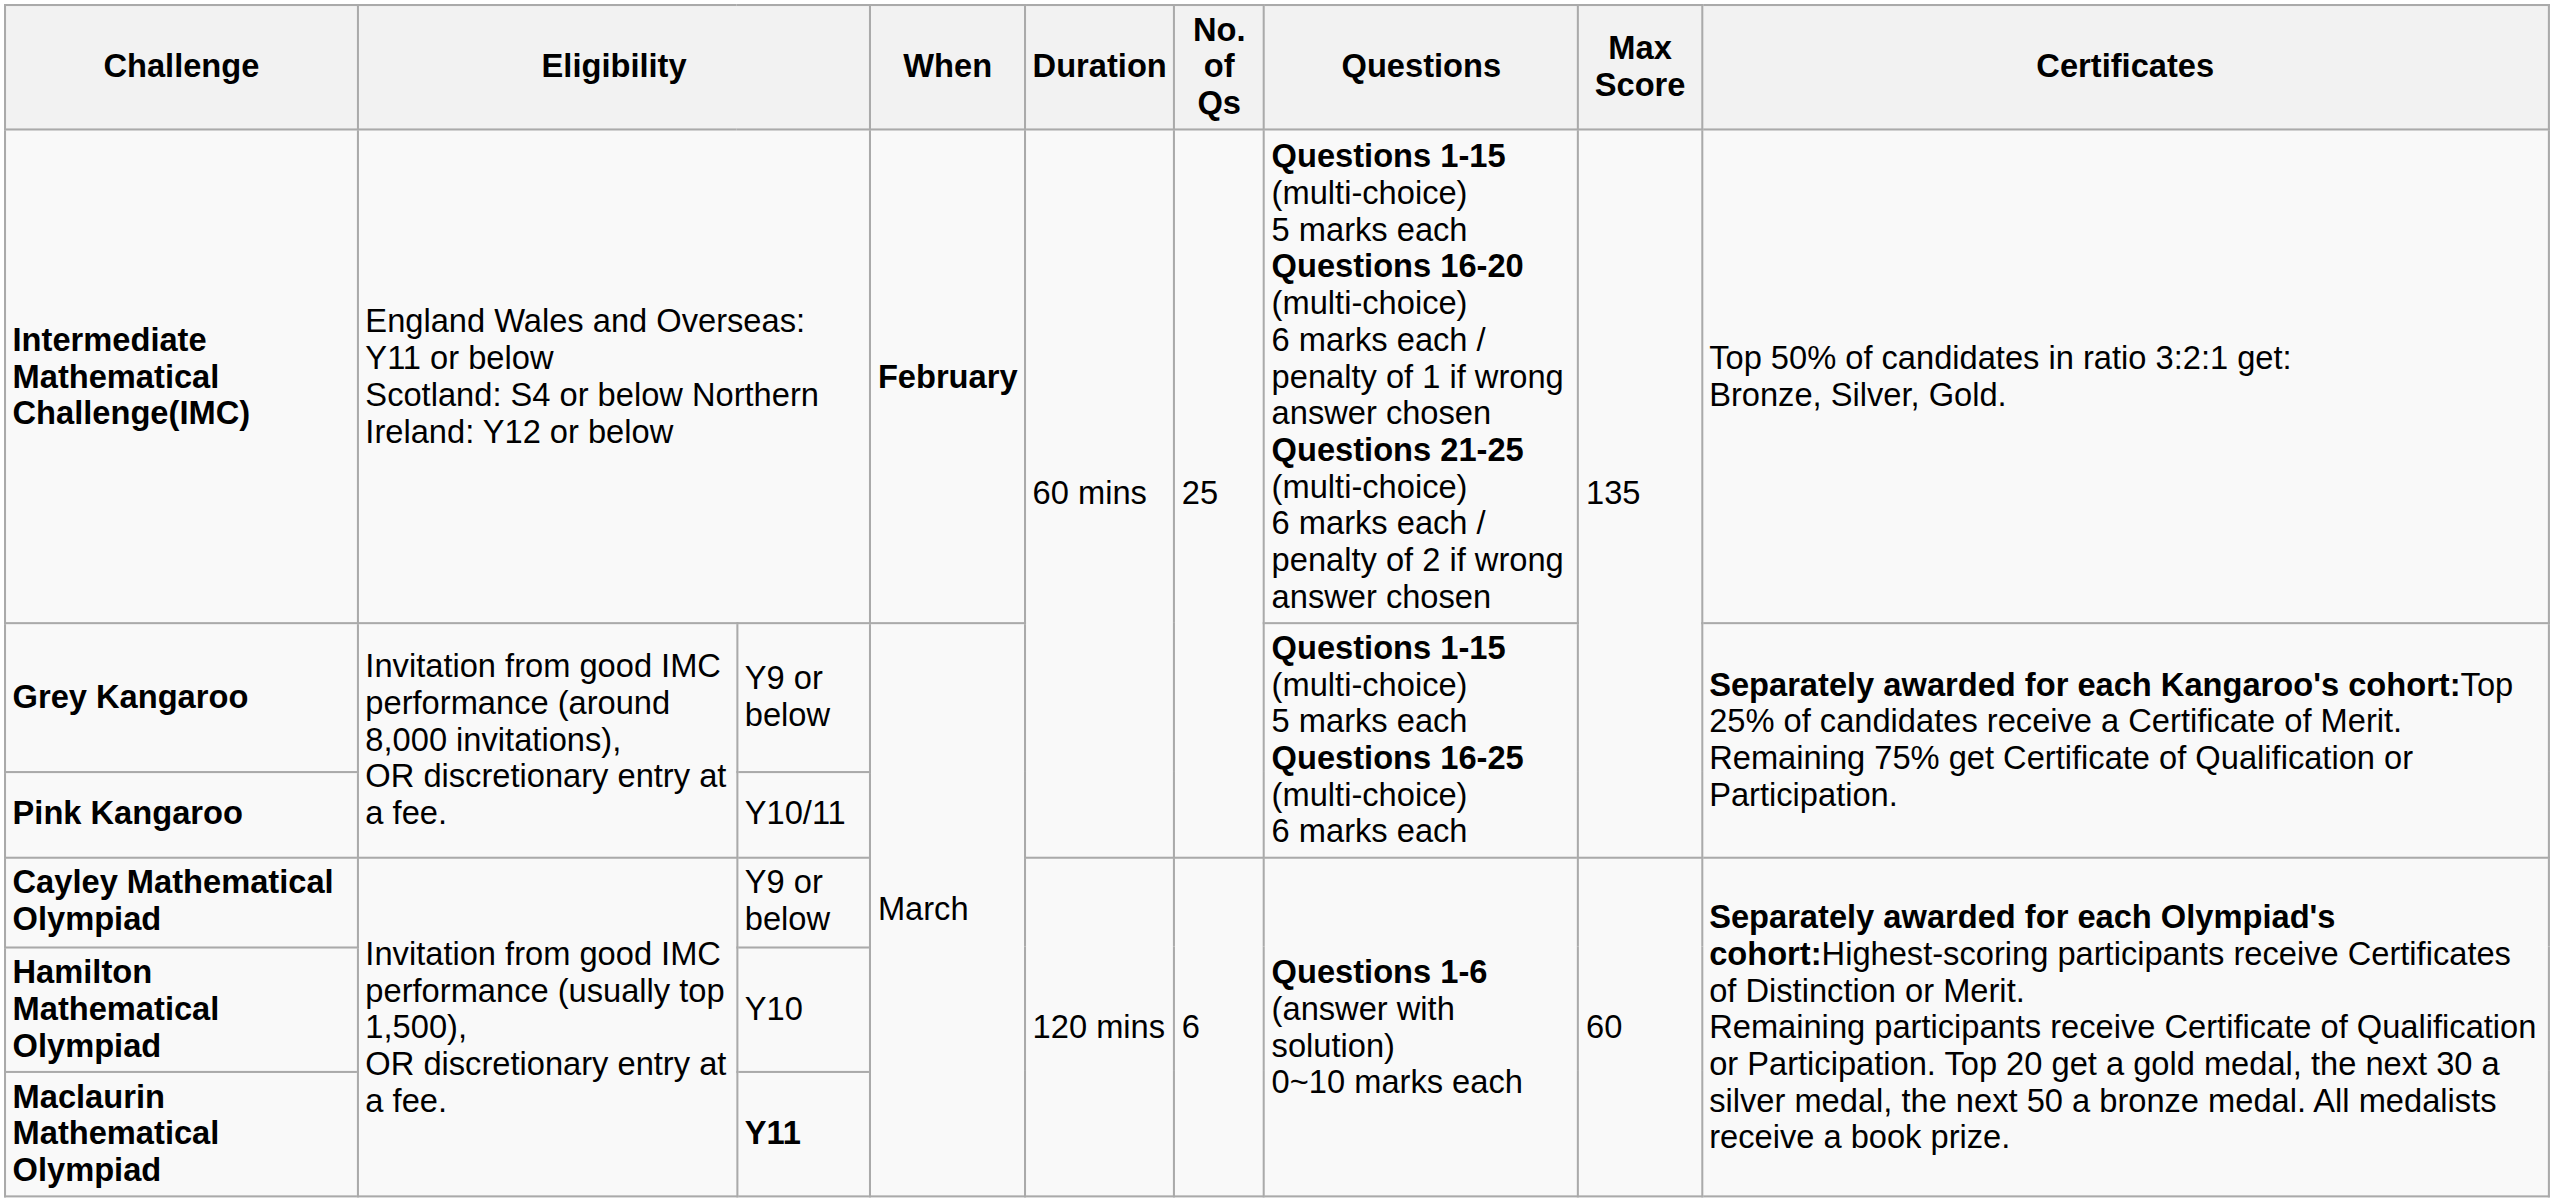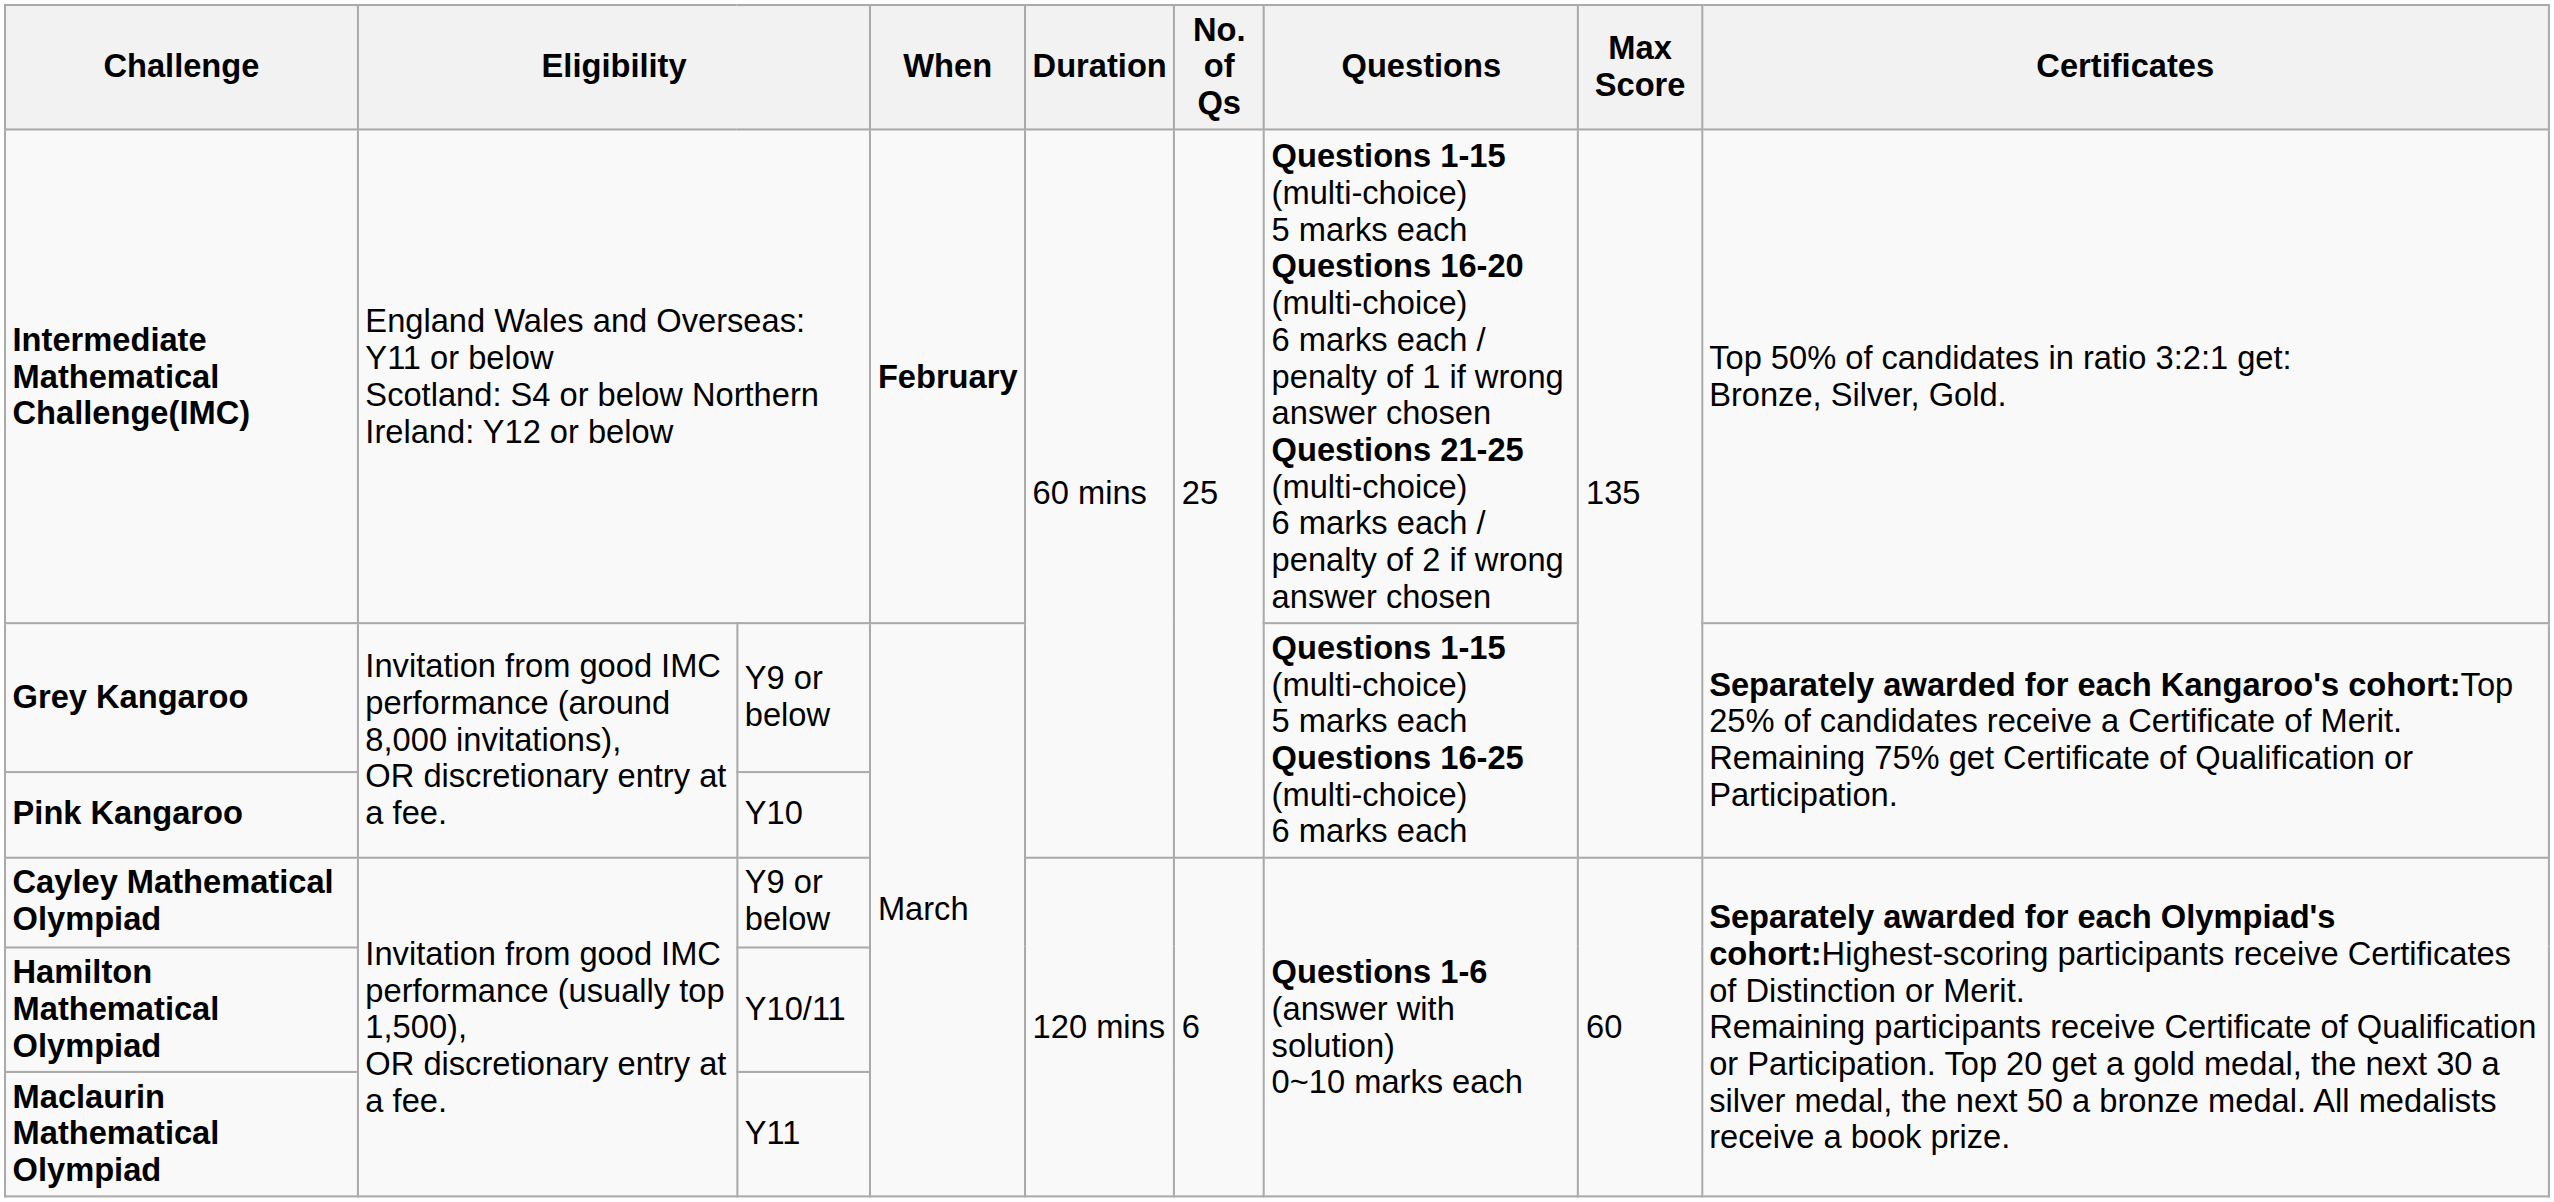(795, 814) Y10/11 -> (774, 814) Y10
(774, 1008) Y10 -> (795, 1008) Y10/11
(773, 1133) bold -> (773, 1133) normal
